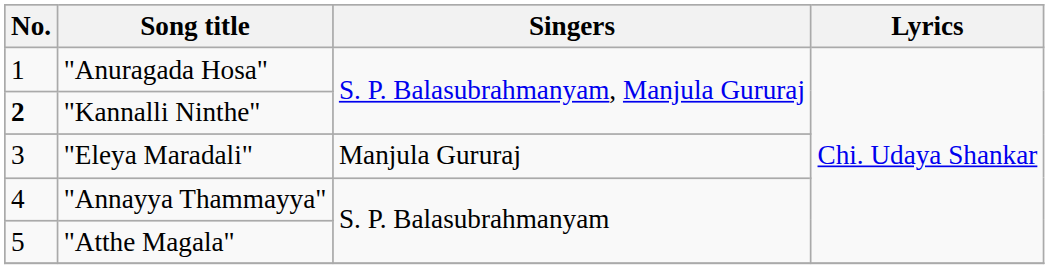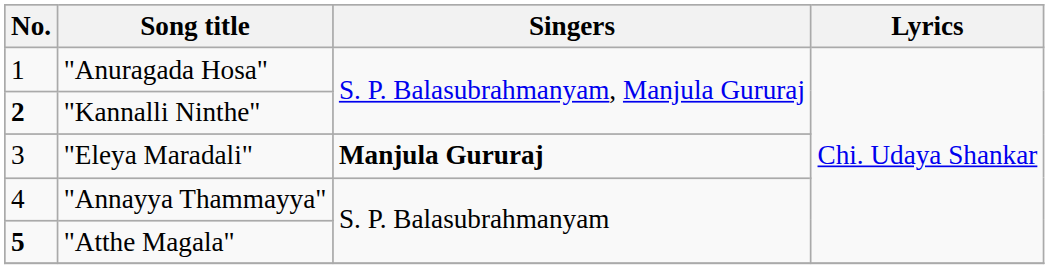(430, 155) normal -> (441, 155) bold
(18, 241) normal -> (18, 241) bold
